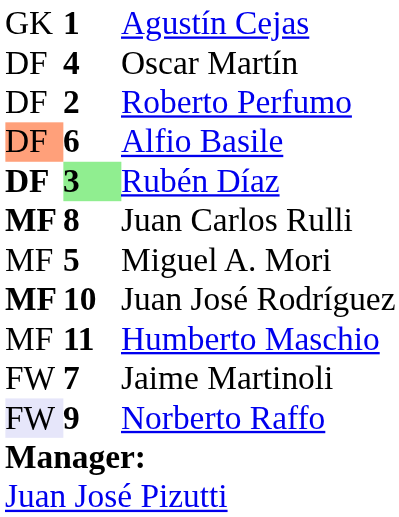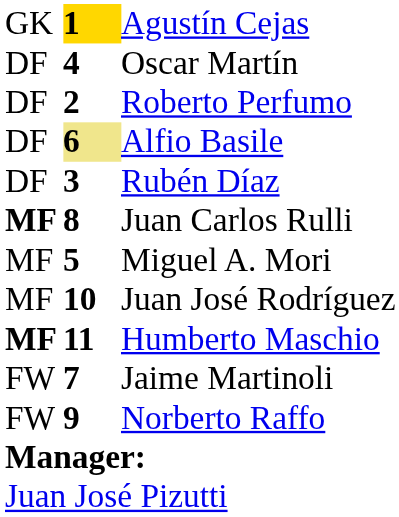(71, 23) no background -> (71, 23) gold background
(26, 141) lightsalmon background -> (26, 141) no background
(71, 141) no background -> (71, 141) khaki background
(27, 180) bold -> (26, 180) normal
(71, 180) lightgreen background -> (71, 180) no background
(31, 299) bold -> (29, 299) normal
(29, 338) normal -> (31, 338) bold
(30, 417) lavender background -> (30, 417) no background
